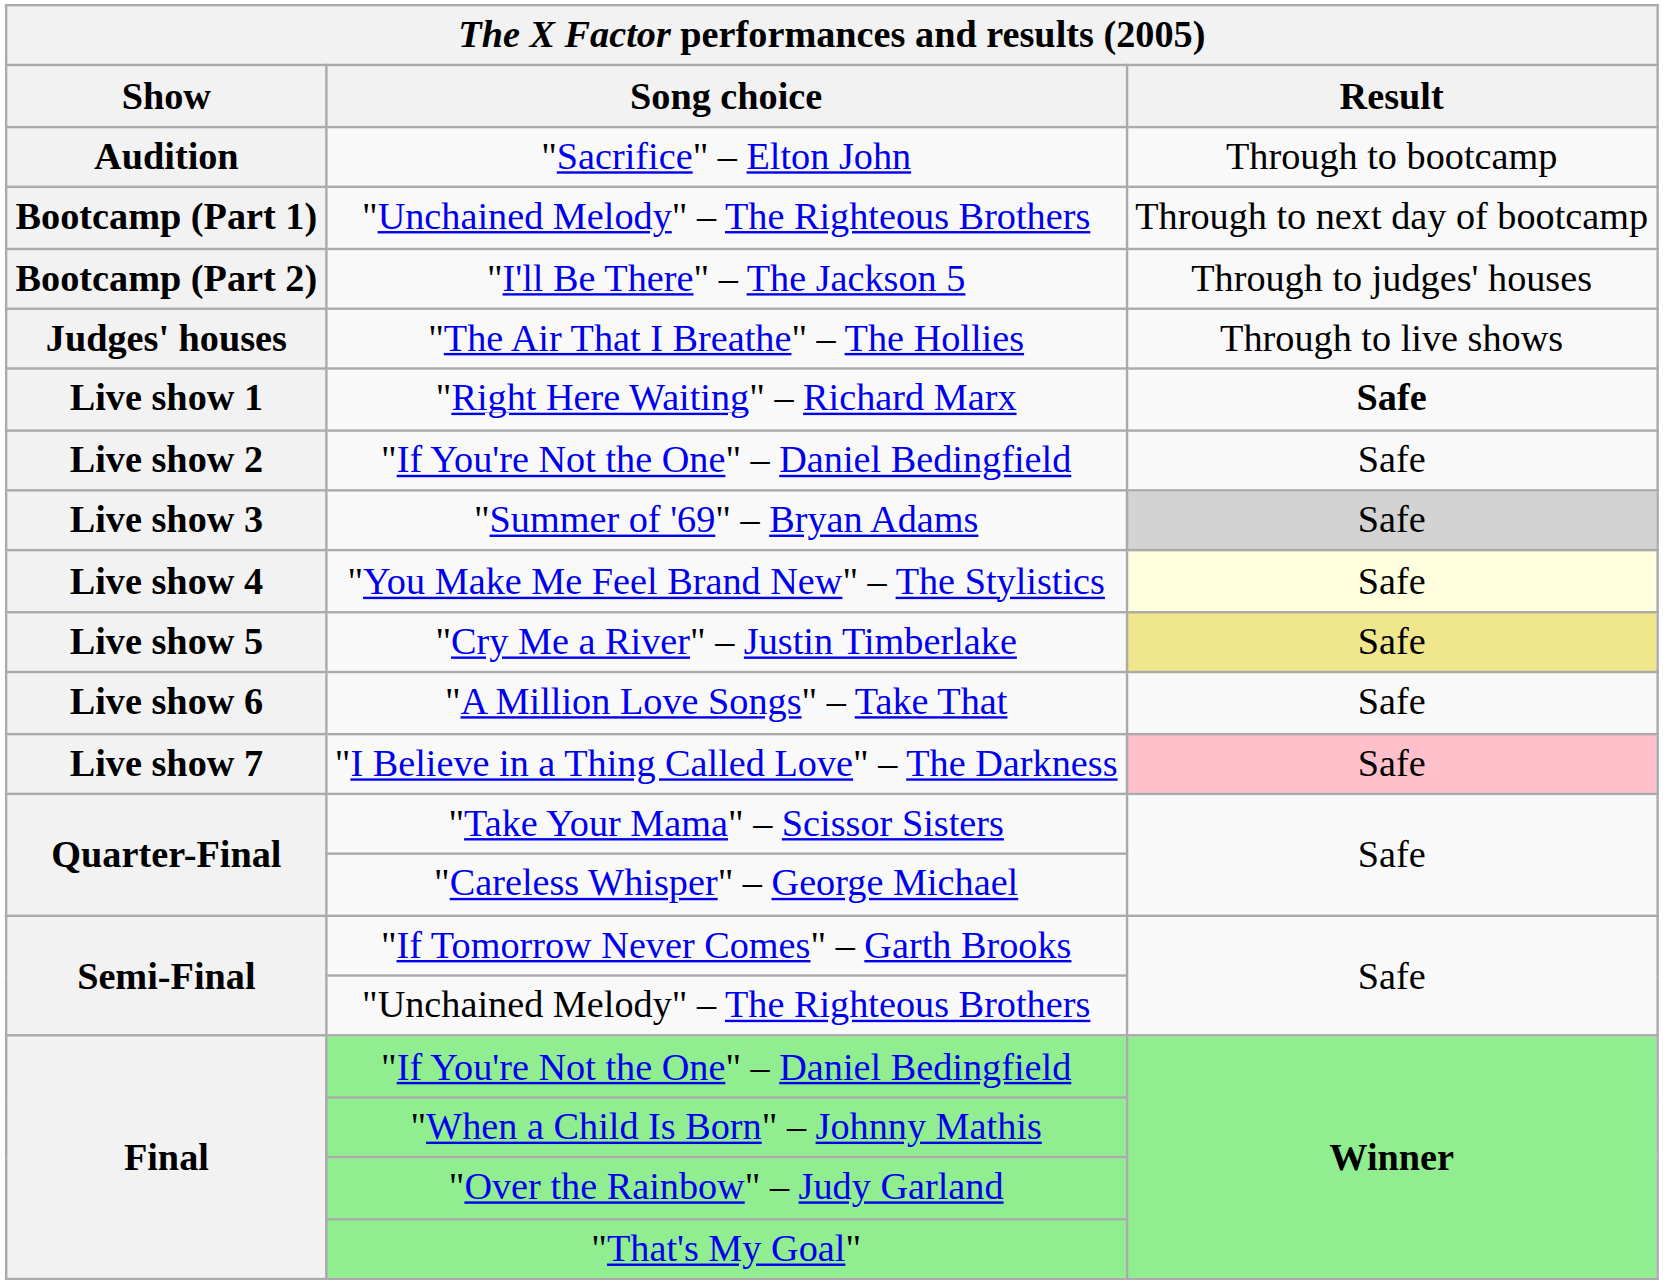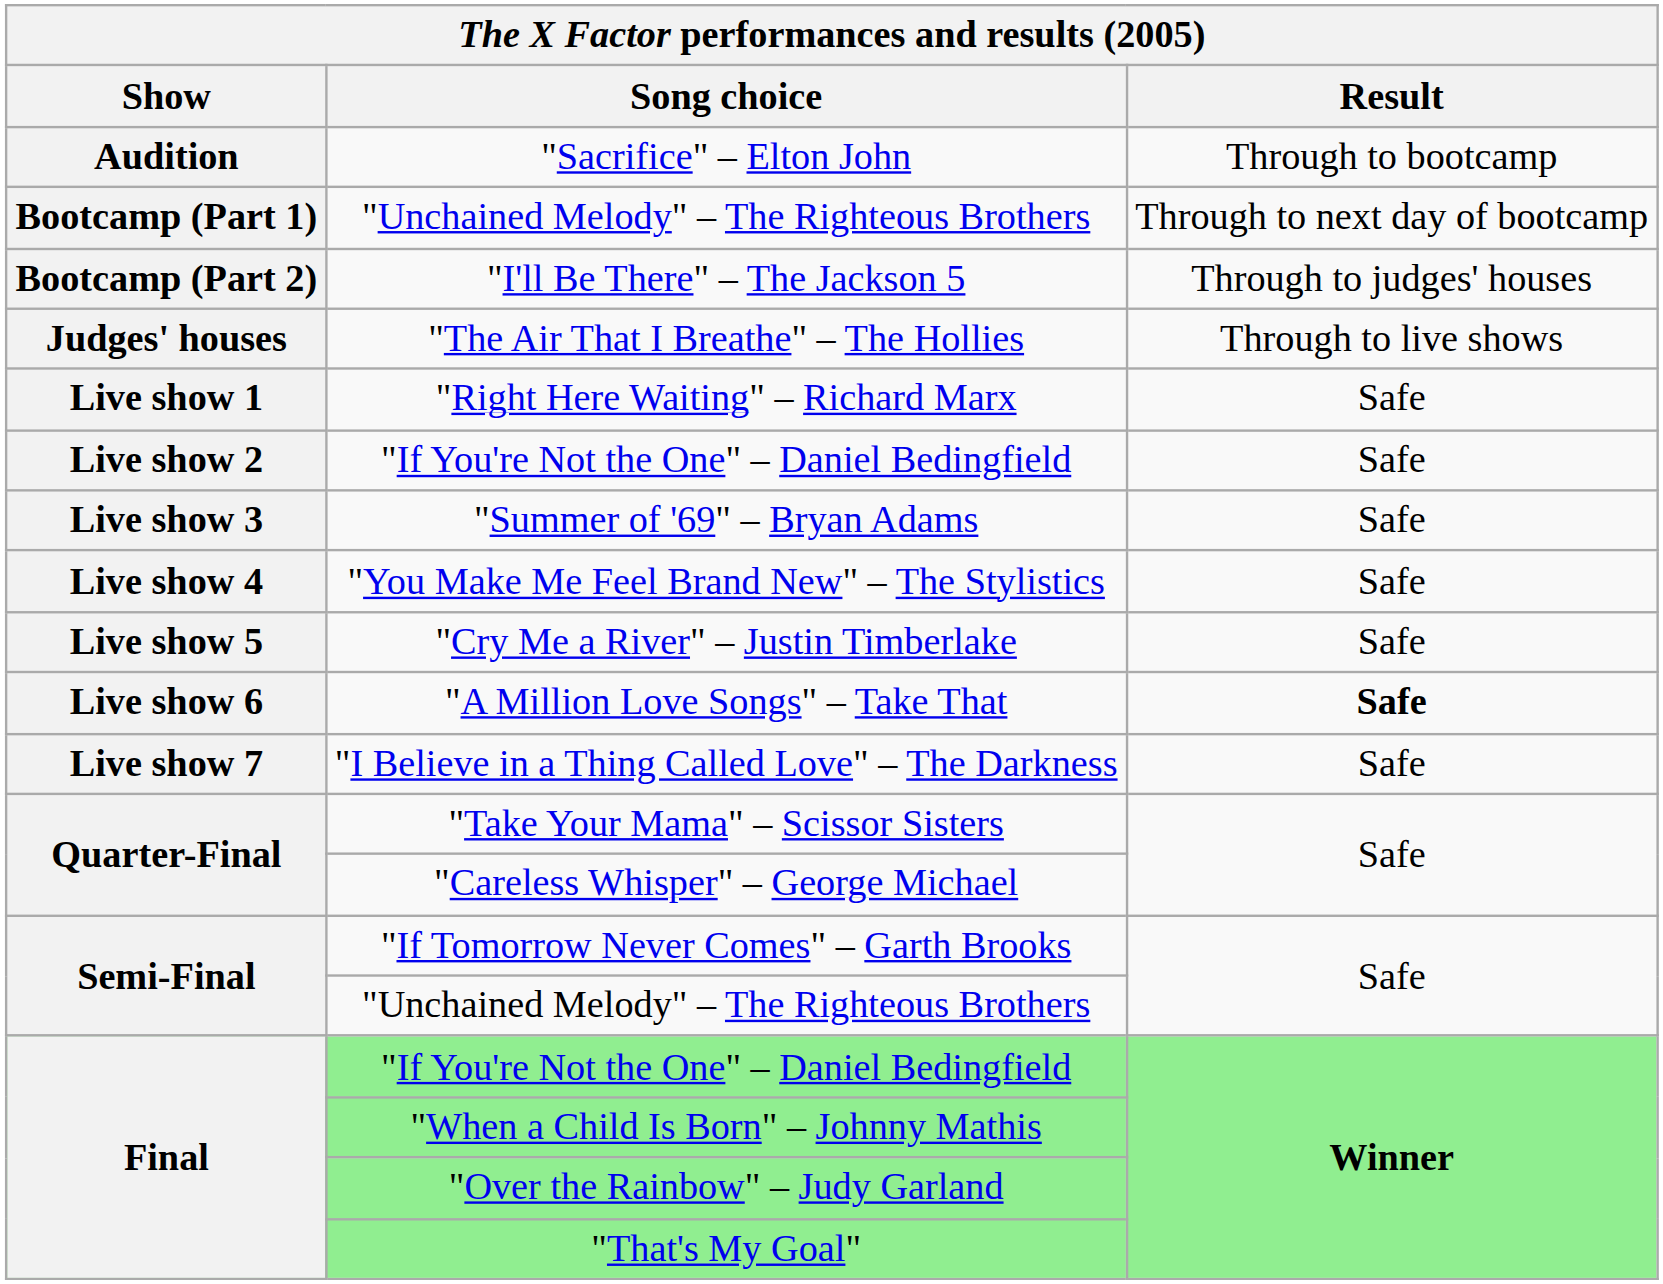(1392, 398) bold -> (1392, 398) normal
(1392, 519) lightgrey background -> (1392, 519) no background
(1392, 580) lightyellow background -> (1392, 580) no background
(1392, 641) khaki background -> (1392, 641) no background
(1392, 701) normal -> (1392, 701) bold
(1392, 762) pink background -> (1392, 762) no background
